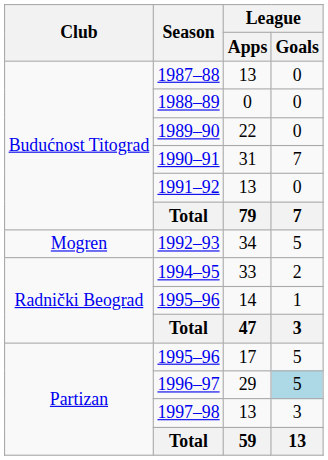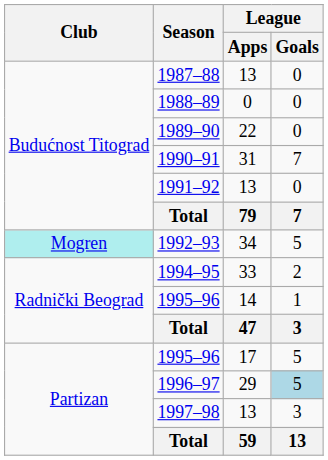(79, 243) no background -> (79, 243) paleturquoise background
